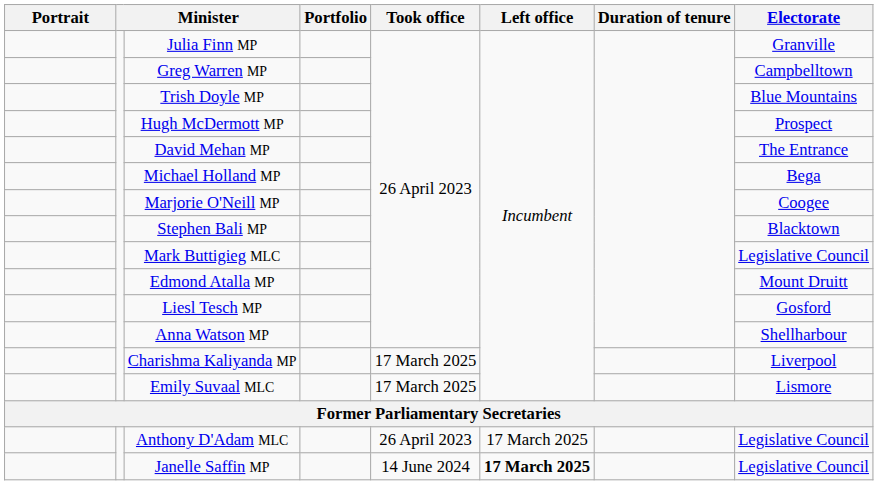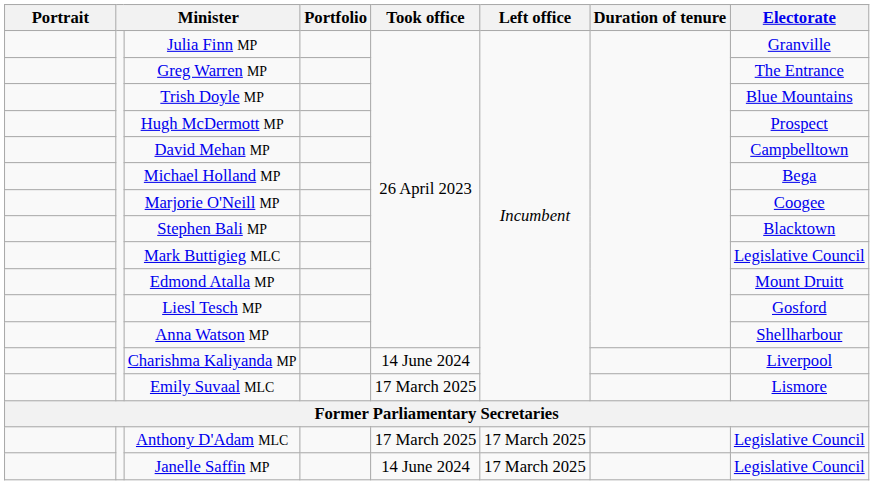(804, 70) Campbelltown -> (799, 70) The Entrance
(804, 149) The Entrance -> (799, 149) Campbelltown
(426, 360) 17 March 2025 -> (426, 360) 14 June 2024
(426, 439) 26 April 2023 -> (426, 439) 17 March 2025
(537, 466) bold -> (535, 466) normal
